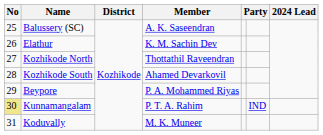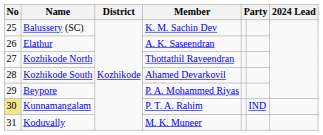(180, 28) A. K. Saseendran -> (181, 28) K. M. Sachin Dev
(181, 43) K. M. Sachin Dev -> (180, 43) A. K. Saseendran
